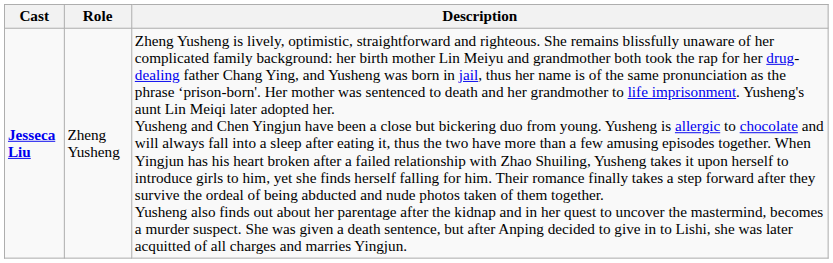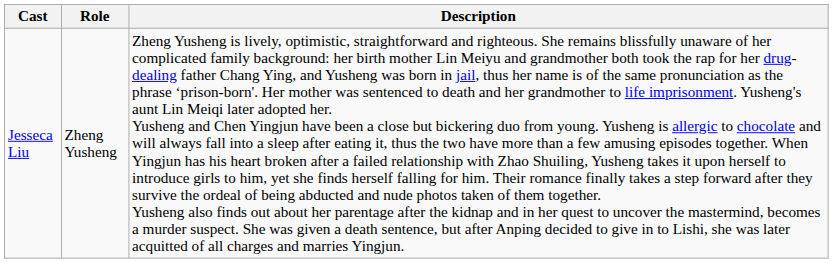(32, 143) bold -> (30, 143) normal
